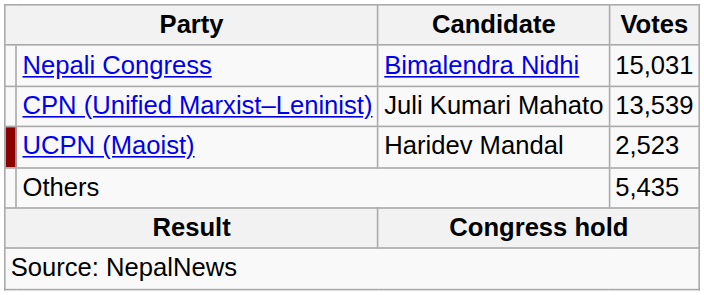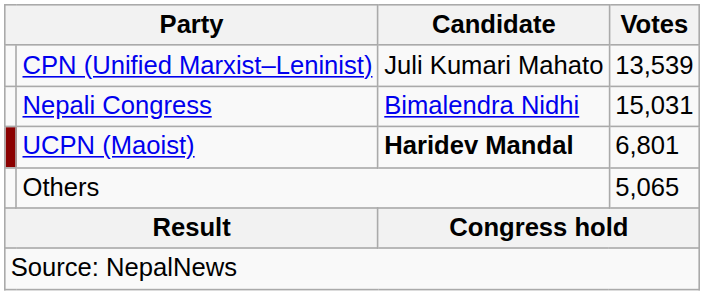rows swapped: (117, 65) <-> (197, 106)
(474, 146) normal -> (479, 146) bold
(647, 146) 2,523 -> (647, 146) 6,801
(647, 187) 5,435 -> (647, 187) 5,065
